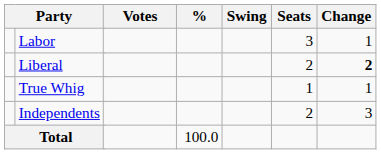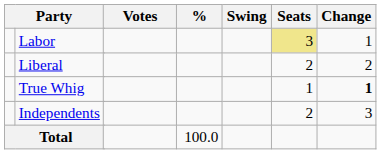(309, 40) no background -> (309, 40) khaki background
(369, 64) bold -> (369, 64) normal
(369, 88) normal -> (369, 88) bold
